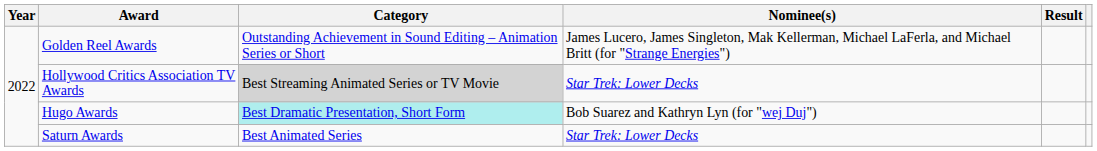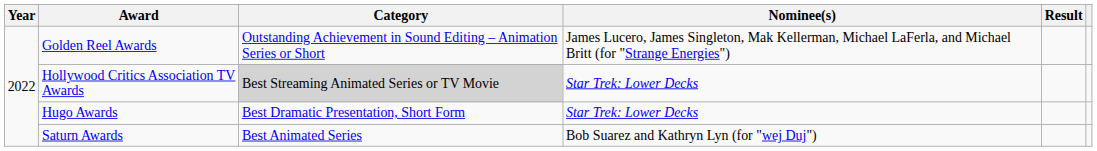(354, 113) paleturquoise background -> (354, 113) no background
(691, 113) Bob Suarez and Kathryn Lyn (for "wej Duj") -> (632, 113) Star Trek: Lower Decks
(632, 135) Star Trek: Lower Decks -> (691, 135) Bob Suarez and Kathryn Lyn (for "wej Duj")
